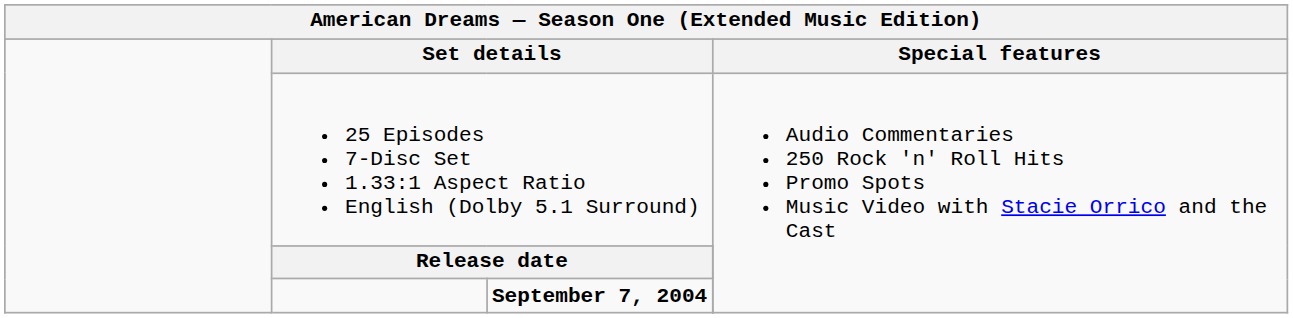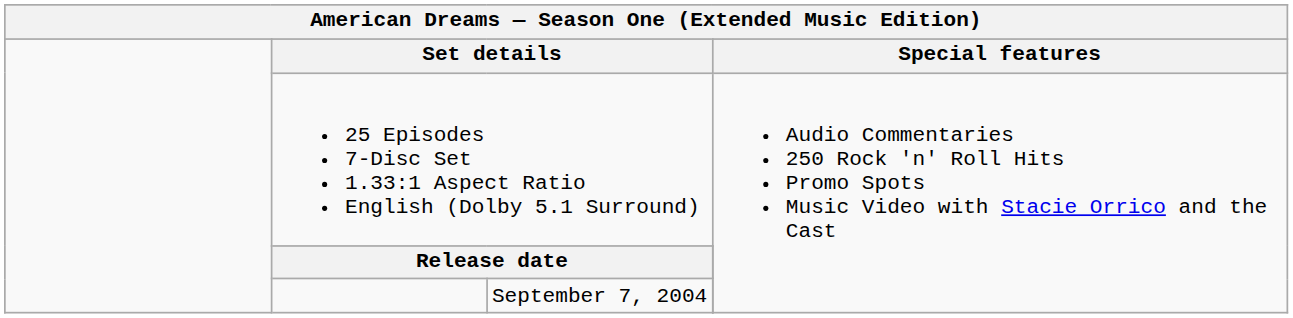(600, 297) bold -> (600, 297) normal
